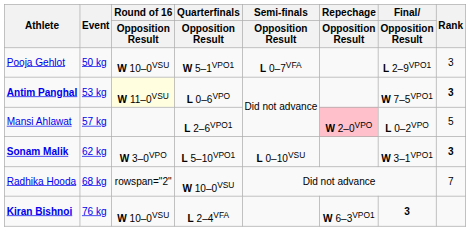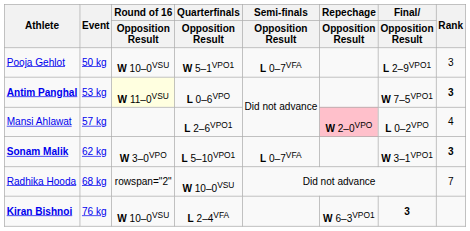(451, 122) 5 -> (451, 122) 4
(281, 158) L 0–10VSU -> (281, 158) L 0–7VFA
